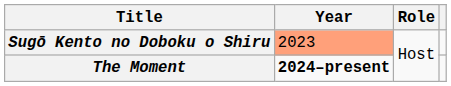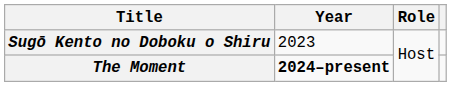(297, 43) lightsalmon background -> (297, 43) no background
